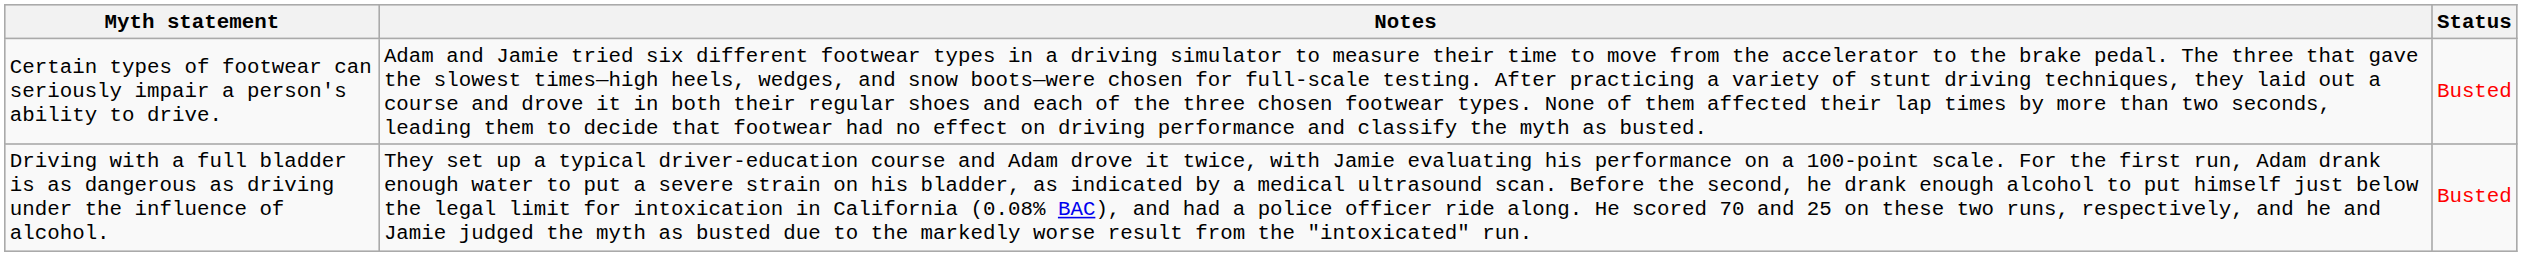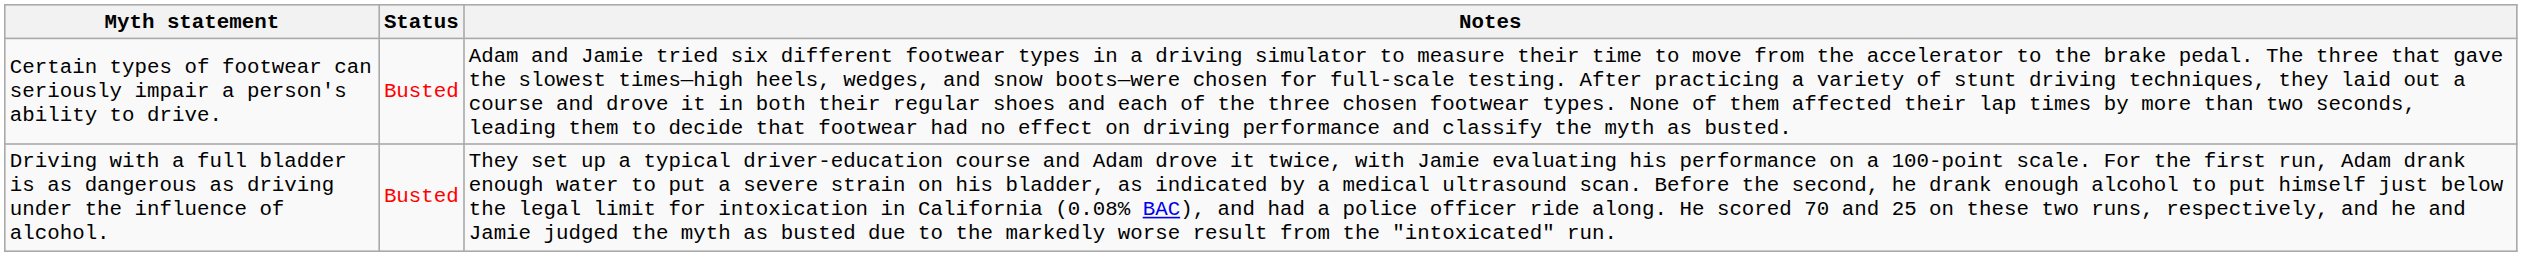columns swapped: (2474, 22) <-> (1405, 22)
